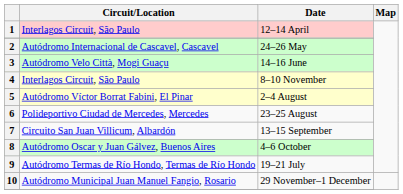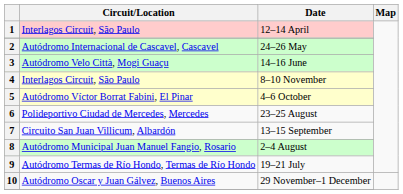(284, 96) 2–4 August -> (286, 96) 4–6 October
(119, 147) Autódromo Oscar y Juan Gálvez, Buenos Aires -> (129, 147) Autódromo Municipal Juan Manuel Fangio, Rosario
(286, 147) 4–6 October -> (284, 147) 2–4 August
(129, 180) Autódromo Municipal Juan Manuel Fangio, Rosario -> (119, 180) Autódromo Oscar y Juan Gálvez, Buenos Aires
